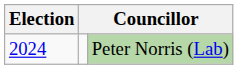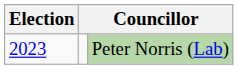(28, 49) 2024 -> (28, 49) 2023
